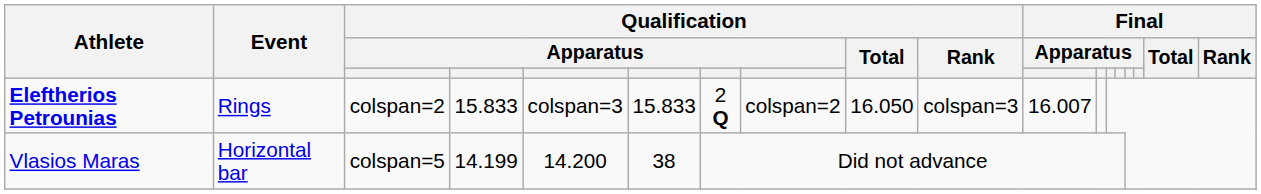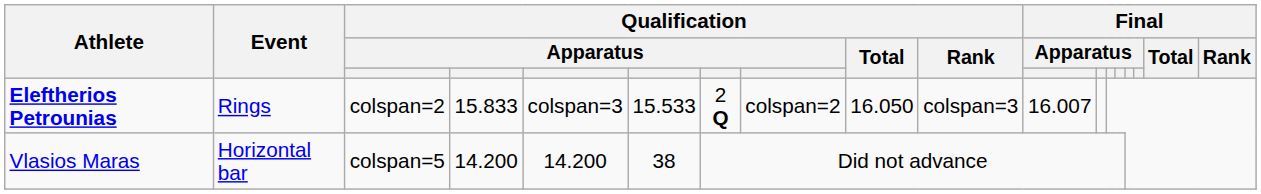(664, 106) 15.833 -> (664, 106) 15.533
(486, 162) 14.199 -> (486, 162) 14.200
